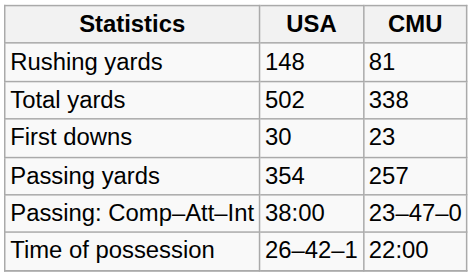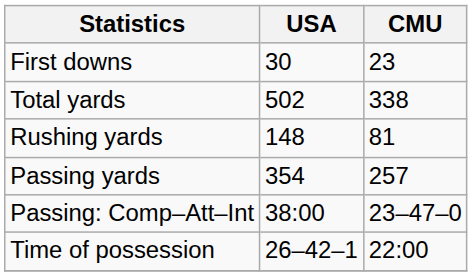rows swapped: (71, 137) <-> (86, 62)
